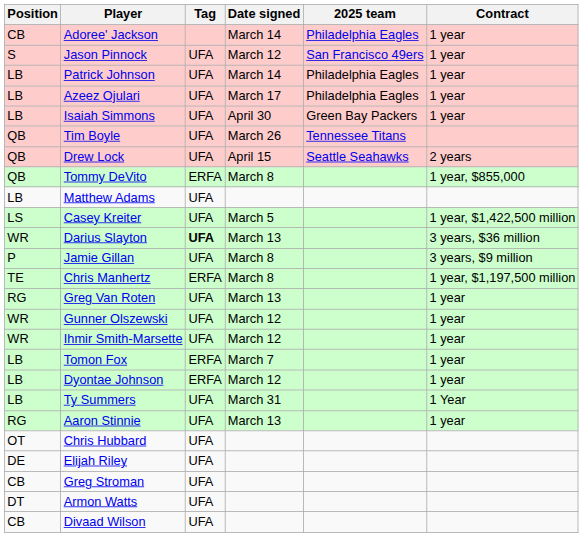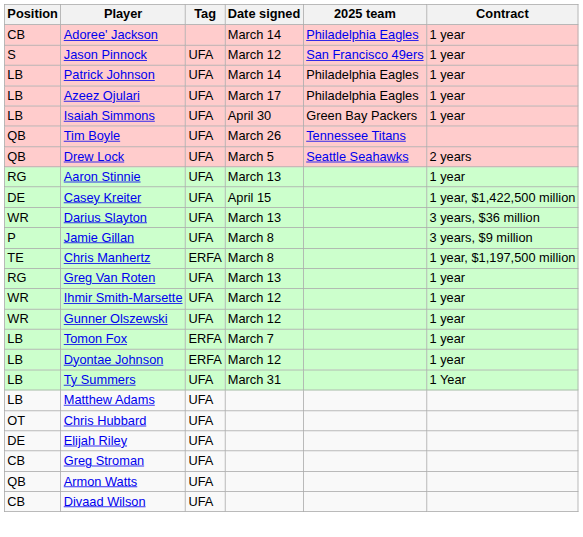(249, 156) April 15 -> (251, 156) March 5
- row: (105, 177)
rows swapped: (102, 420) <-> (109, 197)
(15, 217) LS -> (16, 197) DE
(251, 217) March 5 -> (249, 197) April 15
(201, 237) bold -> (201, 217) normal
rows swapped: (116, 319) <-> (123, 339)
(16, 501) DT -> (17, 481) QB
